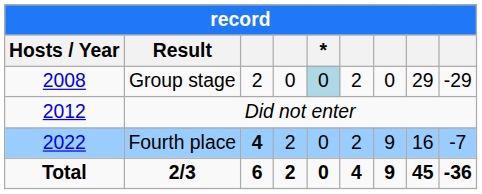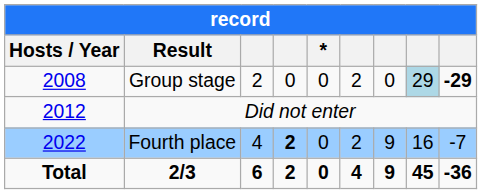(323, 81) lightblue background -> (323, 81) no background
(423, 81) no background -> (423, 81) lightblue background
(458, 81) normal -> (458, 81) bold
(257, 142) bold -> (257, 142) normal
(290, 142) normal -> (290, 142) bold
